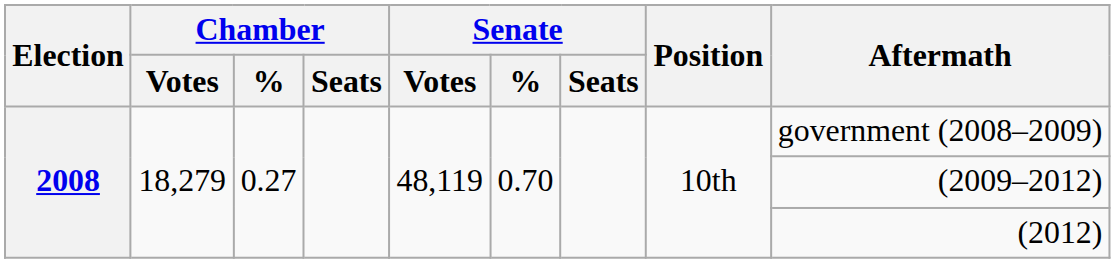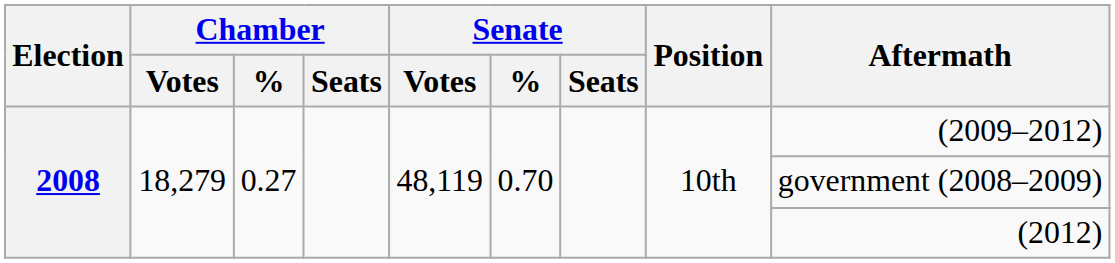(940, 130) government (2008–2009) -> (1020, 130) (2009–2012)
(1020, 181) (2009–2012) -> (940, 181) government (2008–2009)
